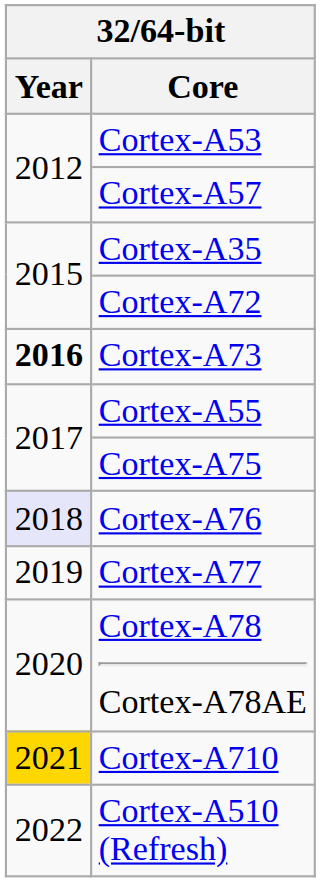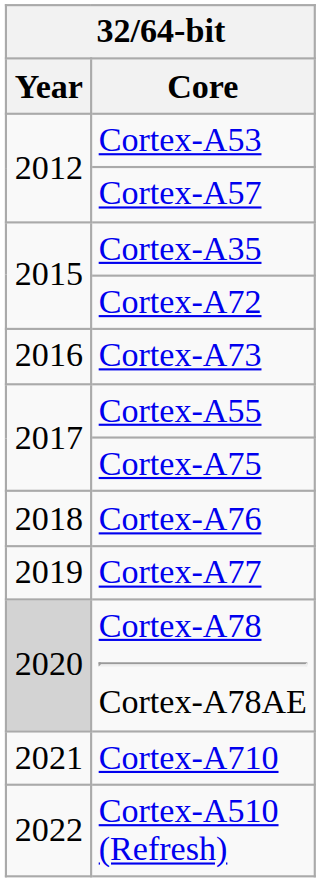(49, 355) bold -> (49, 355) normal
(49, 518) lavender background -> (49, 518) no background
(49, 664) no background -> (49, 664) lightgrey background
(49, 756) gold background -> (49, 756) no background
